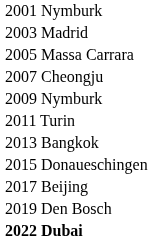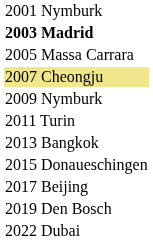(47, 32) normal -> (49, 32) bold
(54, 76) no background -> (54, 76) khaki background
(44, 230) bold -> (43, 230) normal
